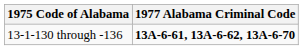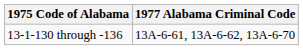(215, 34) bold -> (215, 34) normal
